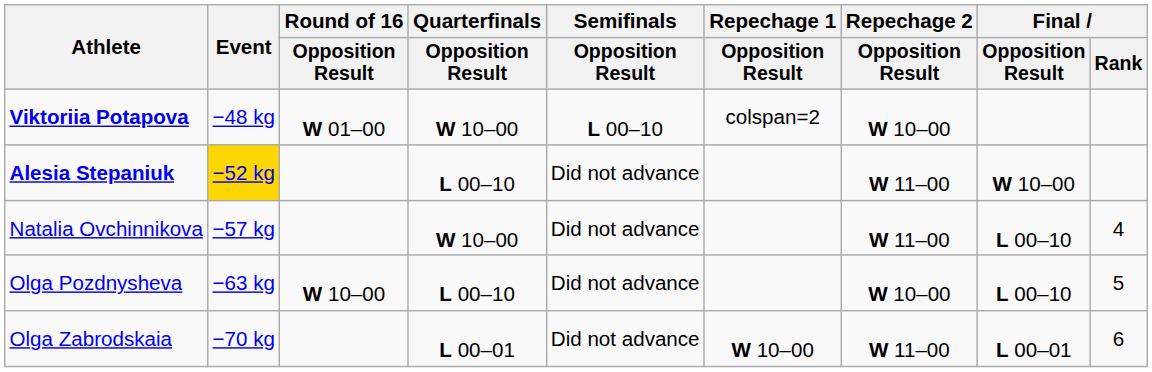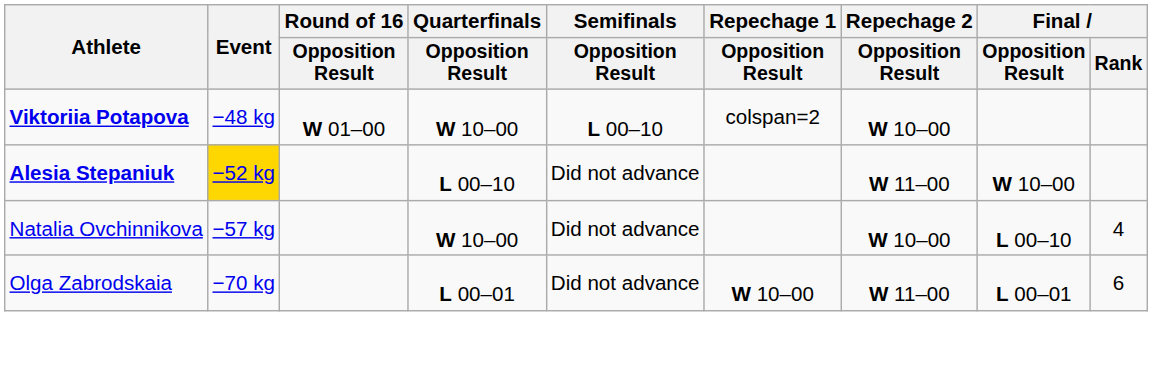(909, 240) W 11–00 -> (909, 240) W 10–00
- row: (96, 284)
